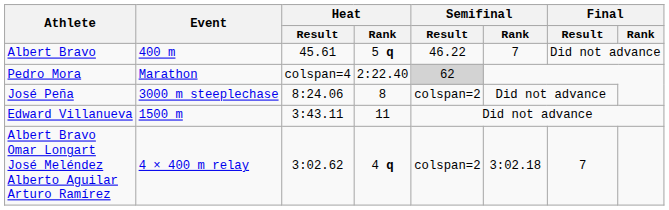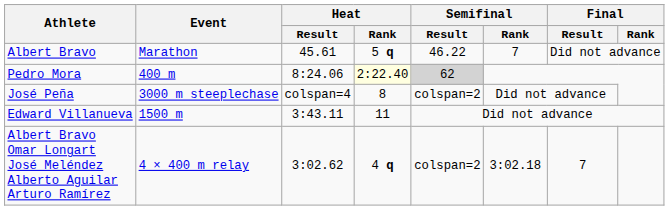(157, 53) 400 m -> (168, 53) Marathon
(168, 74) Marathon -> (157, 74) 400 m
(318, 74) colspan=4 -> (318, 74) 8:24.06
(383, 74) no background -> (383, 74) lightyellow background
(318, 95) 8:24.06 -> (318, 95) colspan=4
